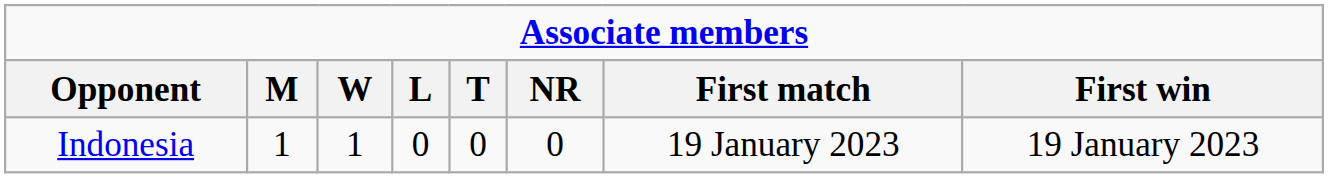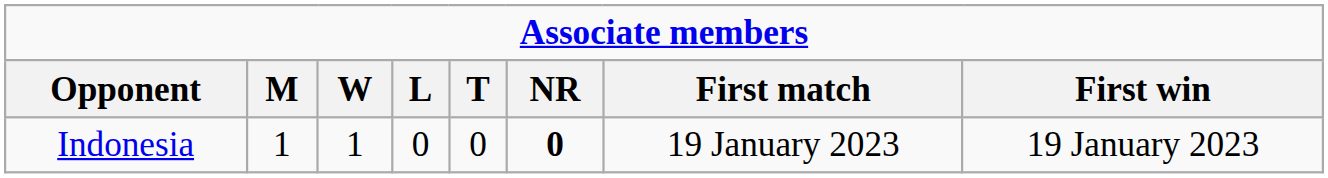(555, 144) normal -> (555, 144) bold
